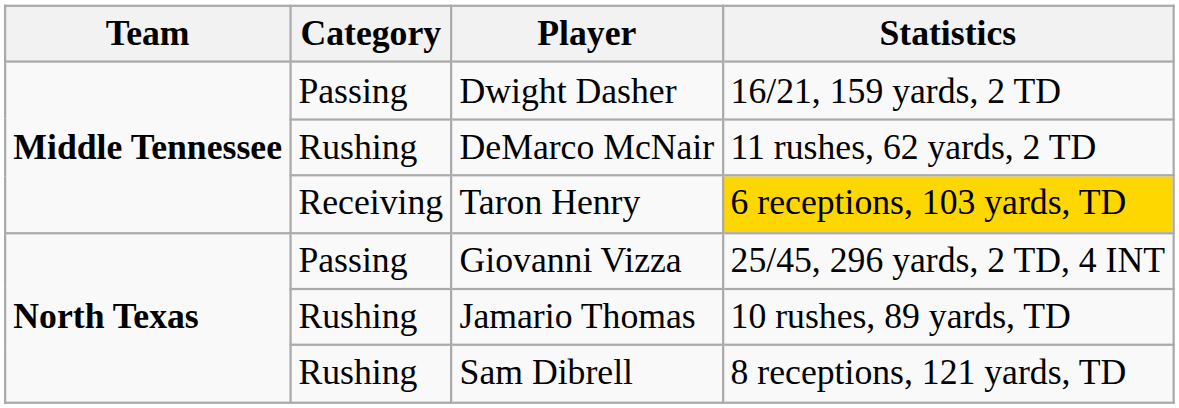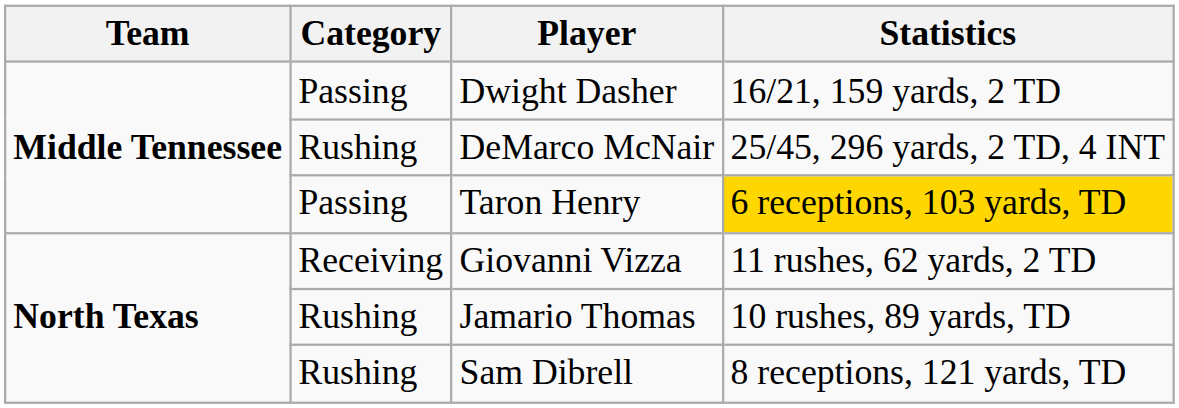(913, 146) 11 rushes, 62 yards, 2 TD -> (948, 146) 25/45, 296 yards, 2 TD, 4 INT
(371, 203) Receiving -> (353, 203) Passing
(353, 259) Passing -> (371, 259) Receiving
(948, 259) 25/45, 296 yards, 2 TD, 4 INT -> (913, 259) 11 rushes, 62 yards, 2 TD
